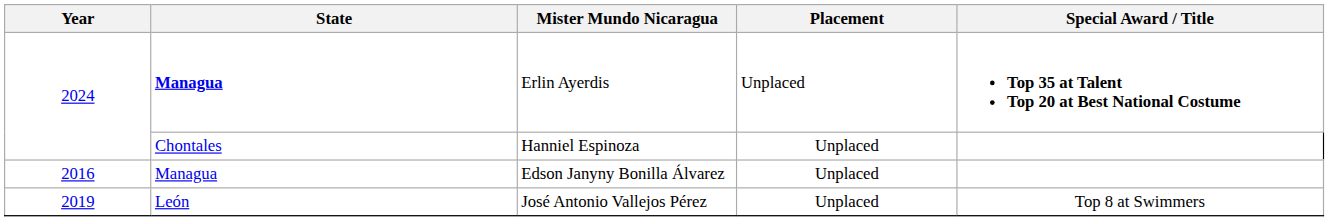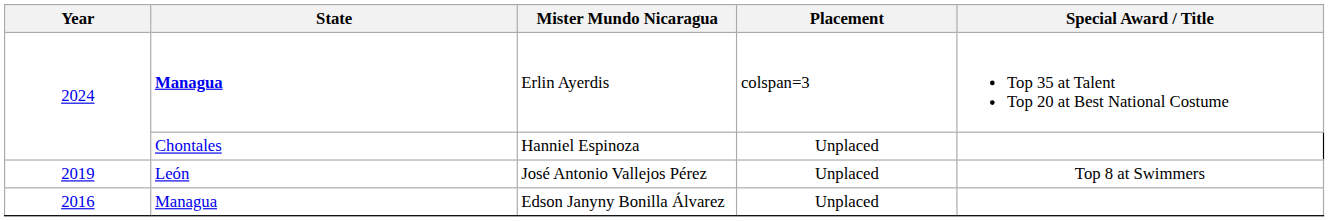(773, 82) Unplaced -> (775, 82) colspan=3
(1140, 92) bold -> (1140, 92) normal
rows swapped: (614, 201) <-> (623, 173)
